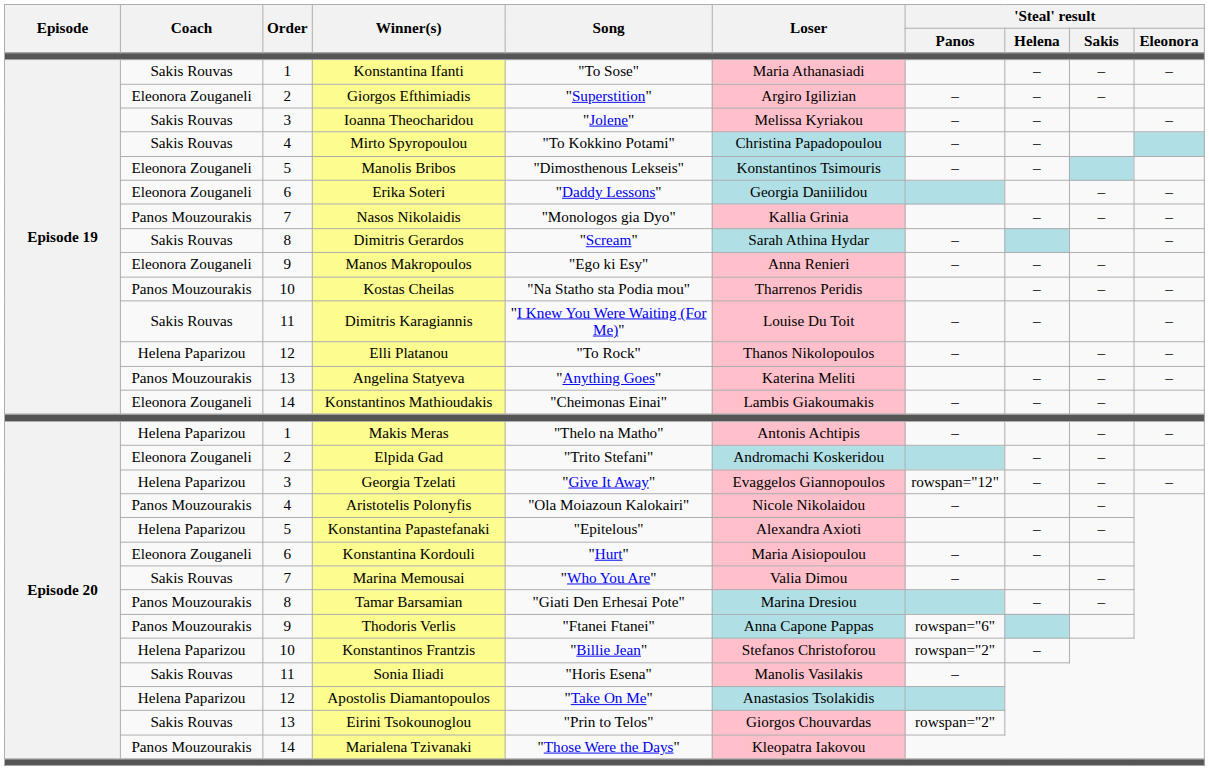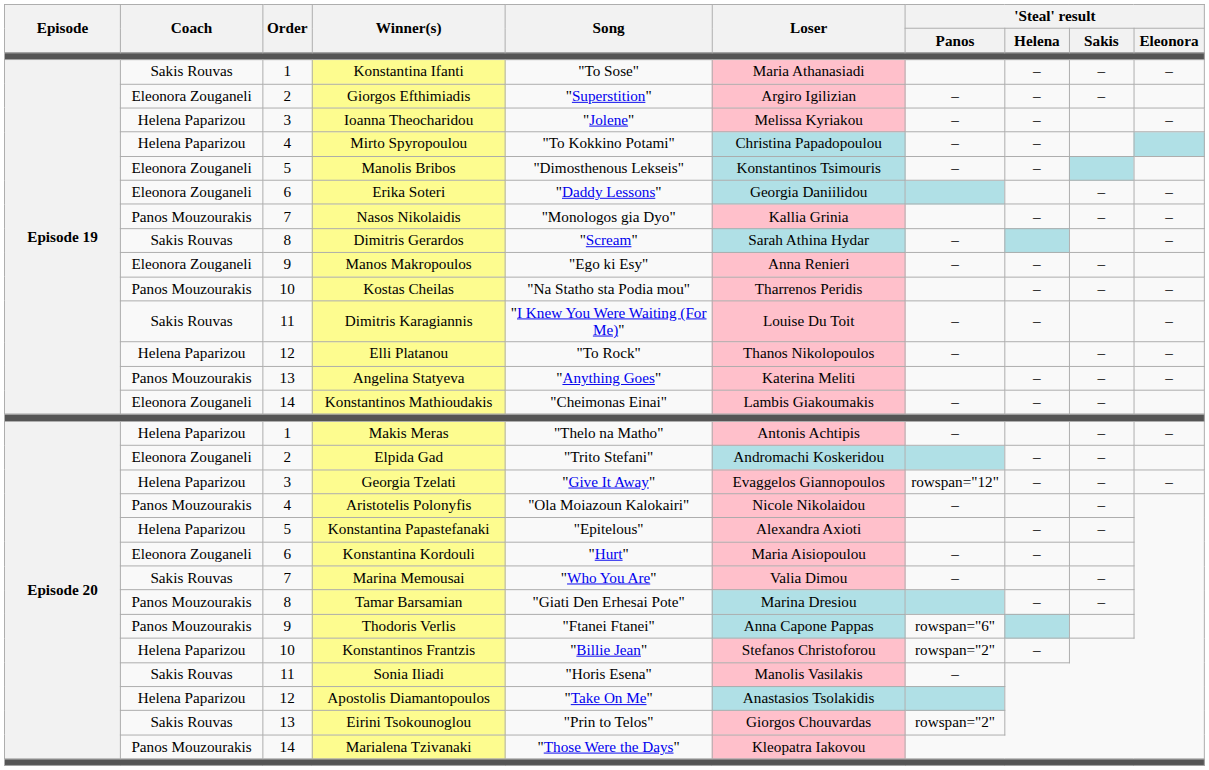(192, 119) Sakis Rouvas -> (192, 119) Helena Paparizou
(192, 144) Sakis Rouvas -> (192, 144) Helena Paparizou
